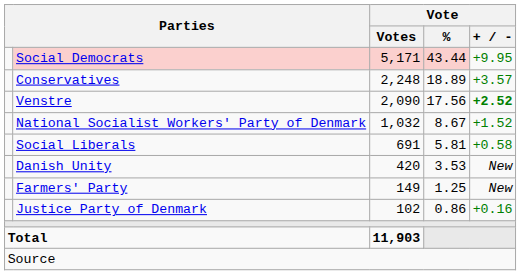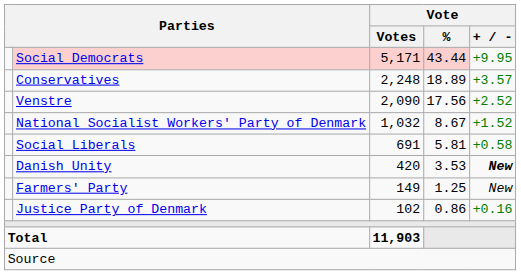(493, 102) bold -> (493, 102) normal
(500, 167) normal -> (500, 167) bold
